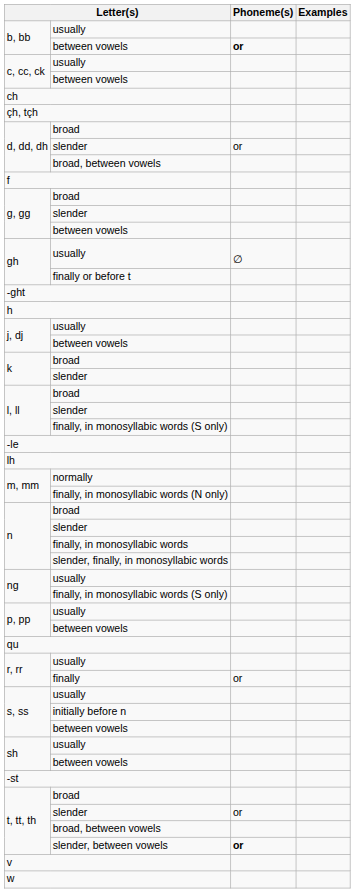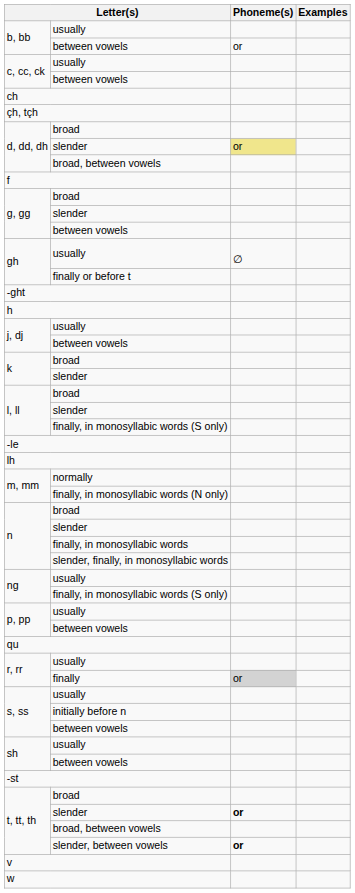(238, 46) bold -> (238, 46) normal
(238, 146) no background -> (238, 146) khaki background
(238, 678) no background -> (238, 678) lightgrey background
(238, 812) normal -> (238, 812) bold
